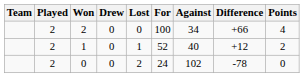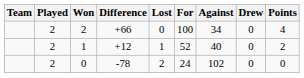columns swapped: (112, 13) <-> (240, 13)
